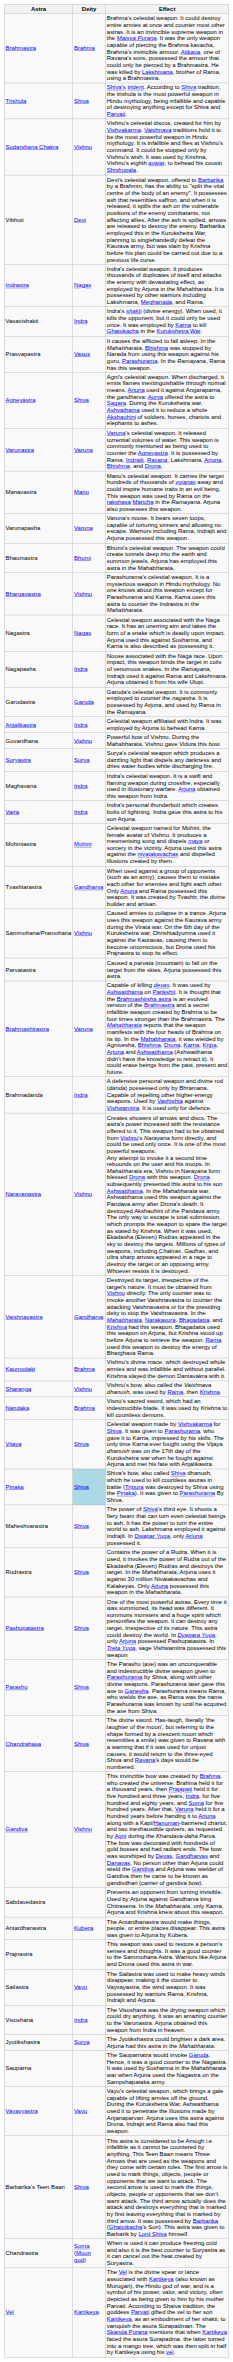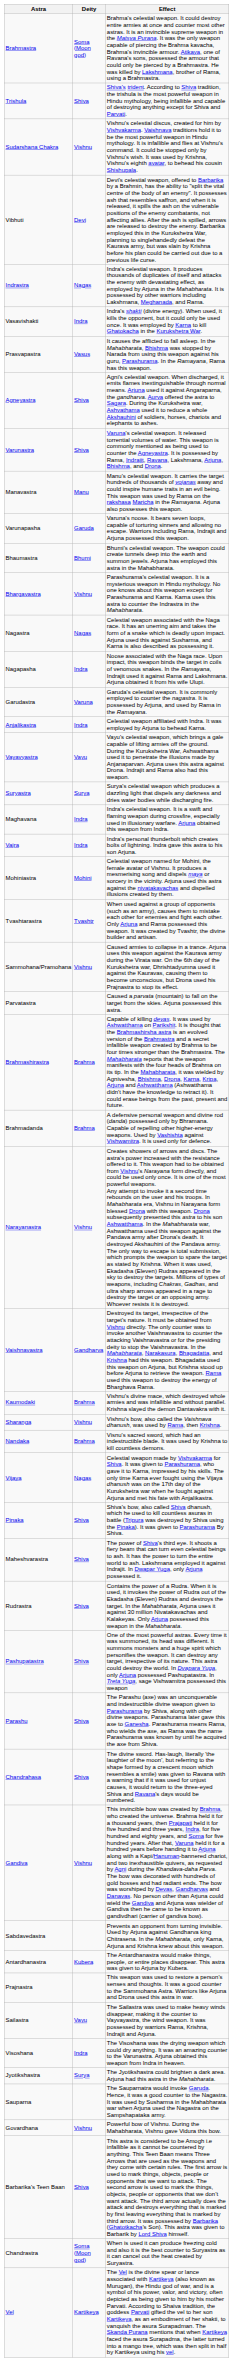(84, 48) Brahma -> (82, 48) Soma (Moon god)
(83, 450) Varuna -> (82, 450) Shiva
(83, 528) Varuna -> (84, 528) Garuda
(84, 702) Garuda -> (83, 702) Varuna
rows swapped: (22, 2111) <-> (22, 740)
(89, 887) Gandharva -> (84, 921) Tvashtr
(83, 1029) Varuna -> (84, 1062) Brahma
(81, 1095) Indra -> (84, 1128) Brahma
(82, 1444) Shiva -> (83, 1477) Nagas
(82, 1487) lightblue background -> (82, 1520) no background
